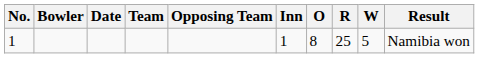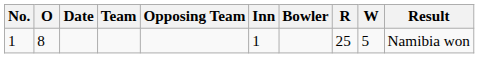columns swapped: (61, 16) <-> (319, 16)
